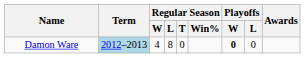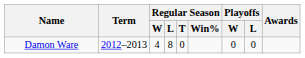(124, 45) lightblue background -> (124, 45) no background
(233, 45) bold -> (233, 45) normal
